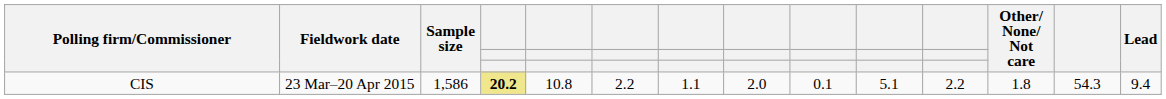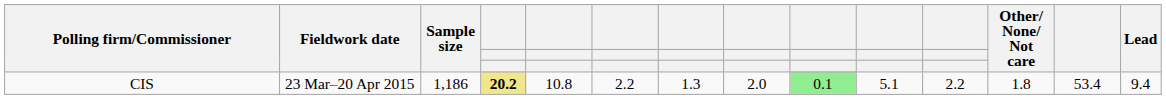(451, 83) 1,586 -> (451, 83) 1,186
(691, 83) 1.1 -> (691, 83) 1.3
(823, 83) no background -> (823, 83) lightgreen background
(1087, 83) 54.3 -> (1087, 83) 53.4
